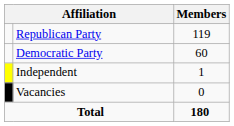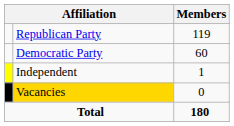(41, 92) no background -> (41, 92) gold background
